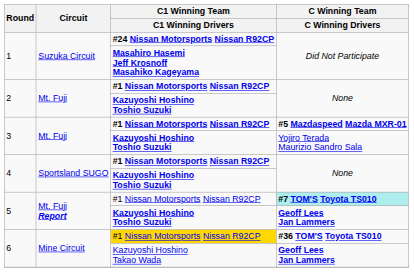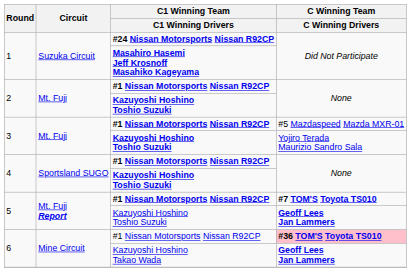(342, 124) bold -> (341, 124) normal
(187, 199) normal -> (191, 199) bold
(327, 199) paleturquoise background -> (327, 199) no background
(153, 218) bold -> (150, 218) normal
(187, 237) gold background -> (187, 237) no background
(330, 237) no background -> (330, 237) pink background
